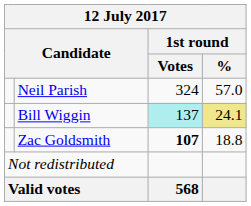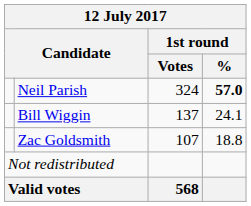(229, 90) normal -> (229, 90) bold
(187, 115) paleturquoise background -> (187, 115) no background
(229, 115) khaki background -> (229, 115) no background
(187, 139) bold -> (187, 139) normal
